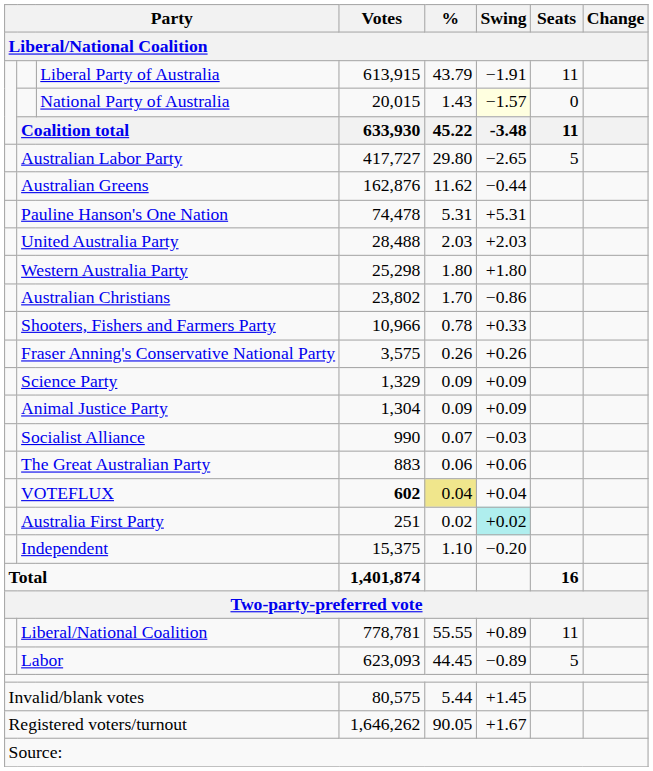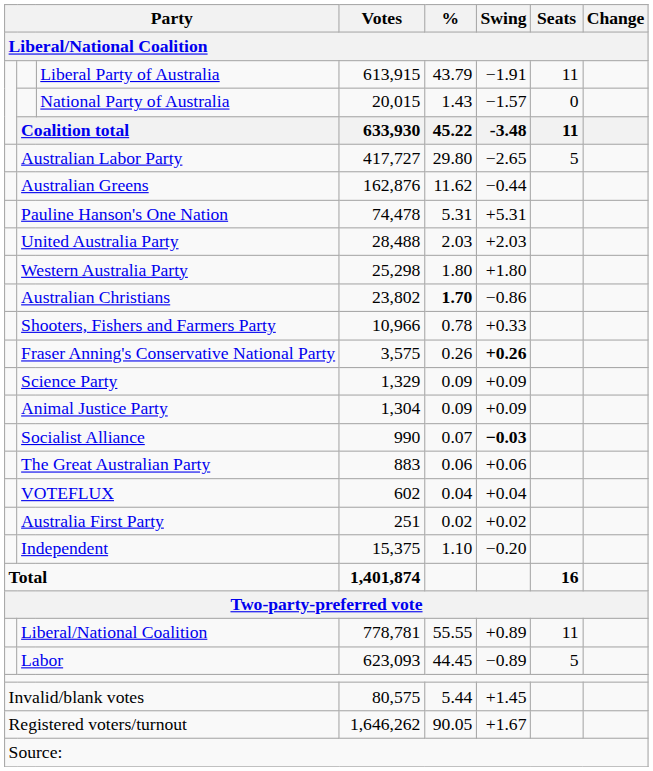(506, 102) lightyellow background -> (506, 102) no background
(457, 297) normal -> (457, 297) bold
(506, 353) normal -> (506, 353) bold
(506, 437) normal -> (506, 437) bold
(407, 492) bold -> (407, 492) normal
(457, 492) khaki background -> (457, 492) no background
(506, 520) paleturquoise background -> (506, 520) no background
